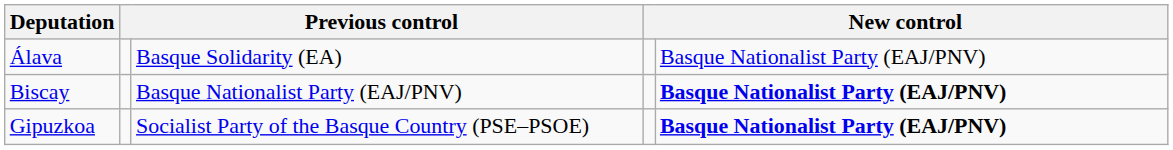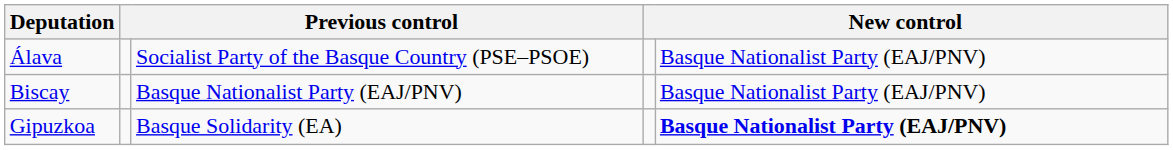(239, 56) Basque Solidarity (EA) -> (363, 56) Socialist Party of the Basque Country (PSE–PSOE)
(833, 91) bold -> (823, 91) normal
(363, 126) Socialist Party of the Basque Country (PSE–PSOE) -> (239, 126) Basque Solidarity (EA)
